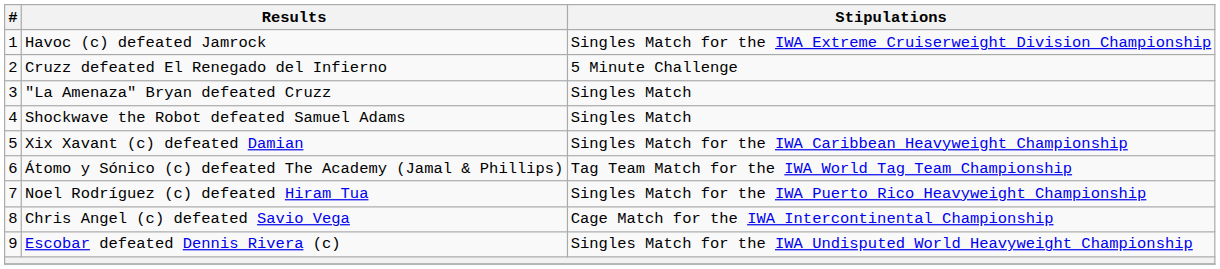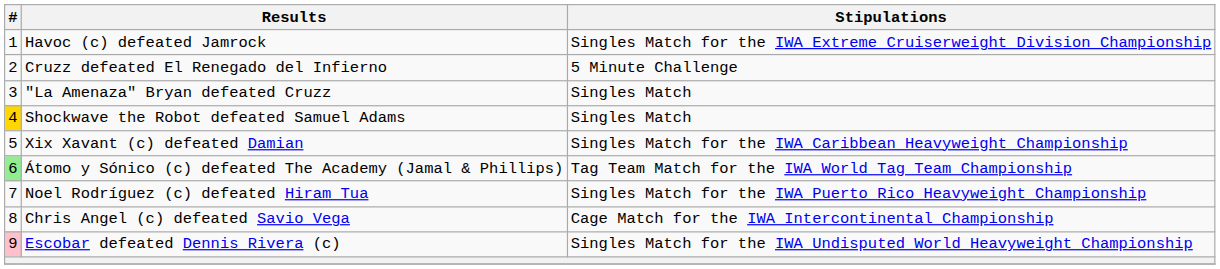(13, 118) no background -> (13, 118) gold background
(13, 168) no background -> (13, 168) lightgreen background
(13, 244) no background -> (13, 244) pink background
